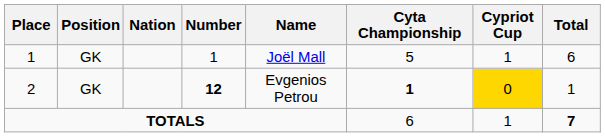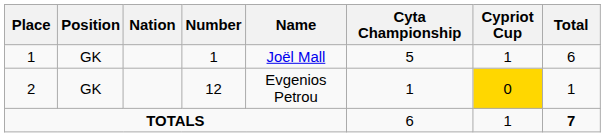(214, 89) bold -> (214, 89) normal
(410, 89) bold -> (410, 89) normal
